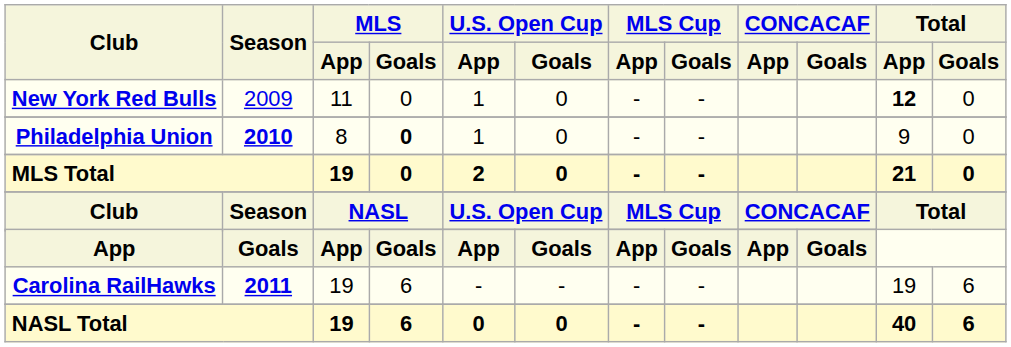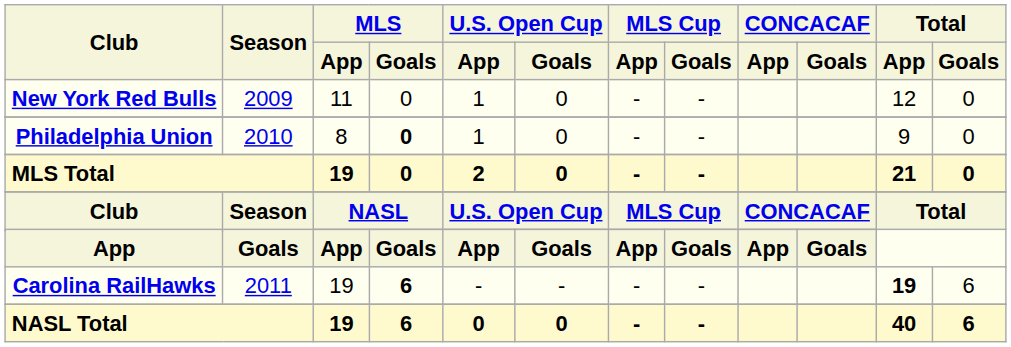(904, 98) bold -> (904, 98) normal
(268, 136) bold -> (268, 136) normal
(268, 286) bold -> (268, 286) normal
(406, 286) normal -> (406, 286) bold
(904, 286) normal -> (904, 286) bold
